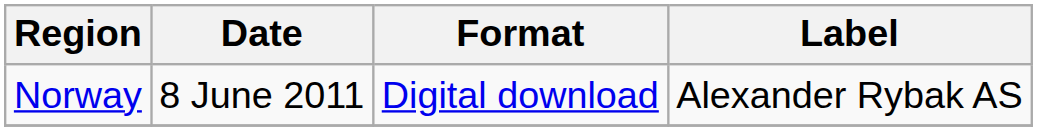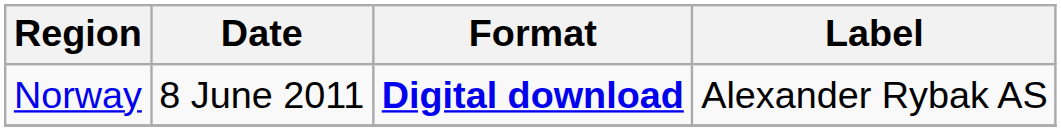(520, 94) normal -> (533, 94) bold
